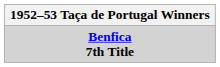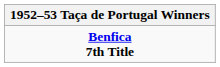(110, 44) lightgrey background -> (110, 44) no background
